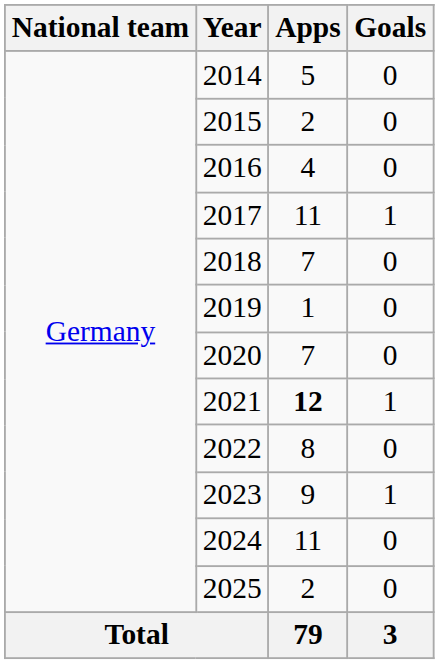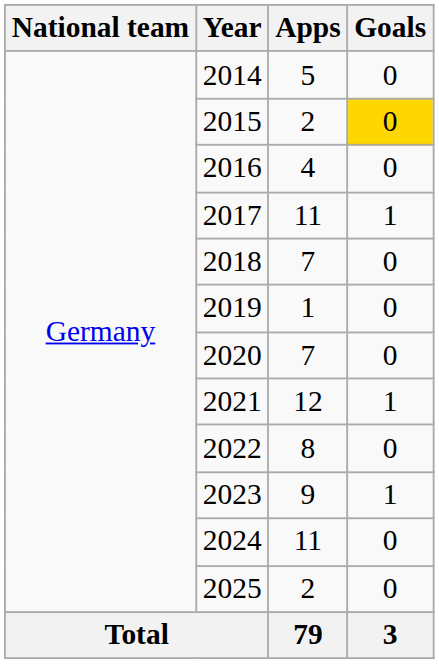(390, 121) no background -> (390, 121) gold background
(308, 401) bold -> (308, 401) normal
